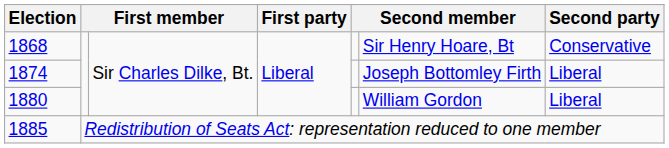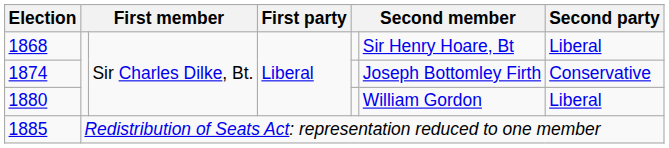(600, 45) Conservative -> (575, 45) Liberal
(575, 73) Liberal -> (600, 73) Conservative
